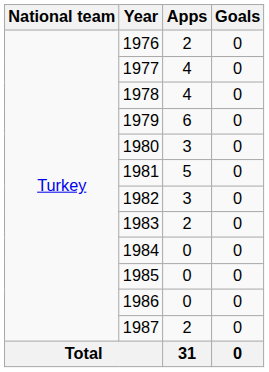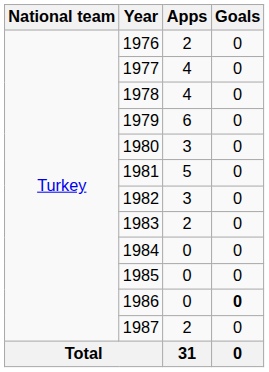(238, 302) normal -> (238, 302) bold
